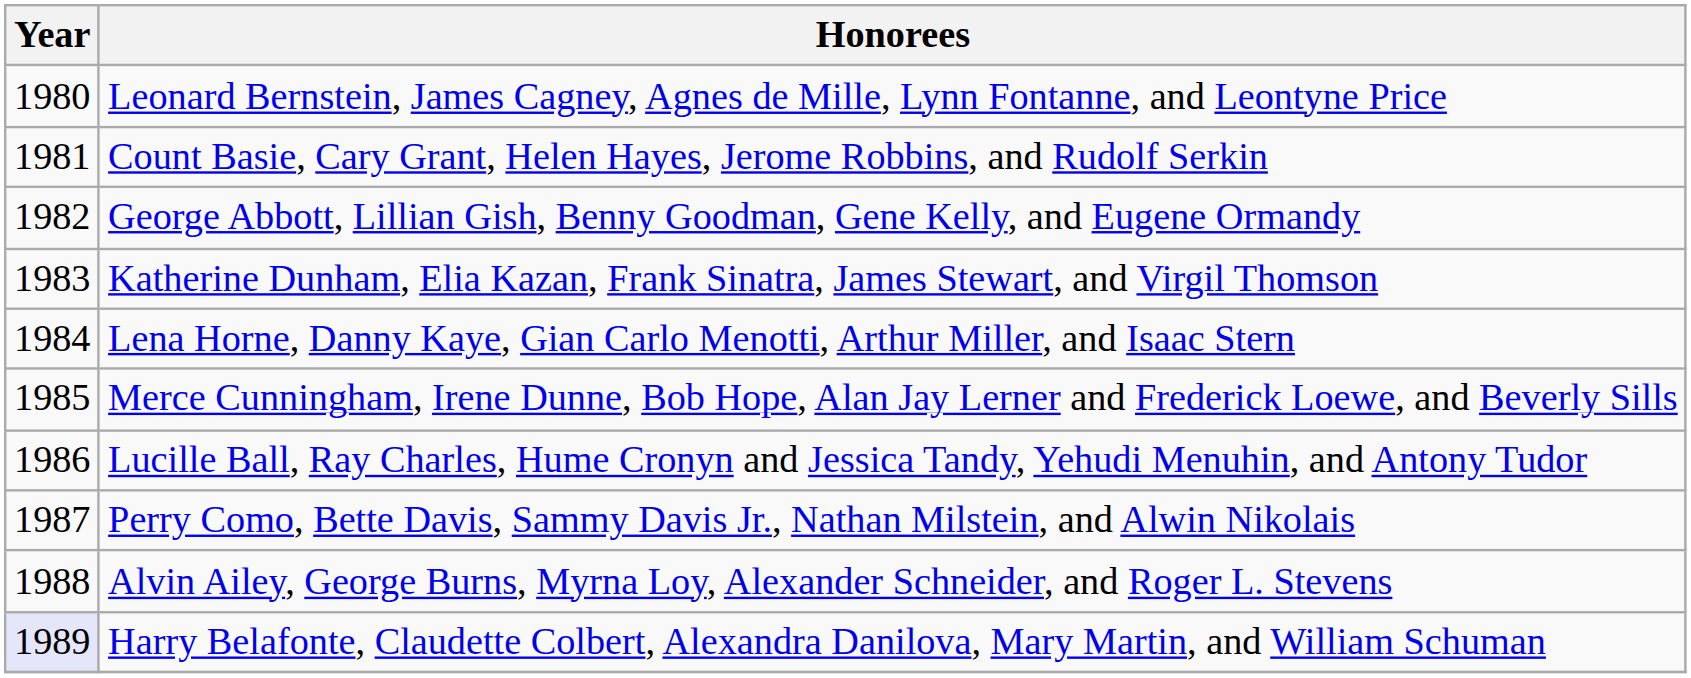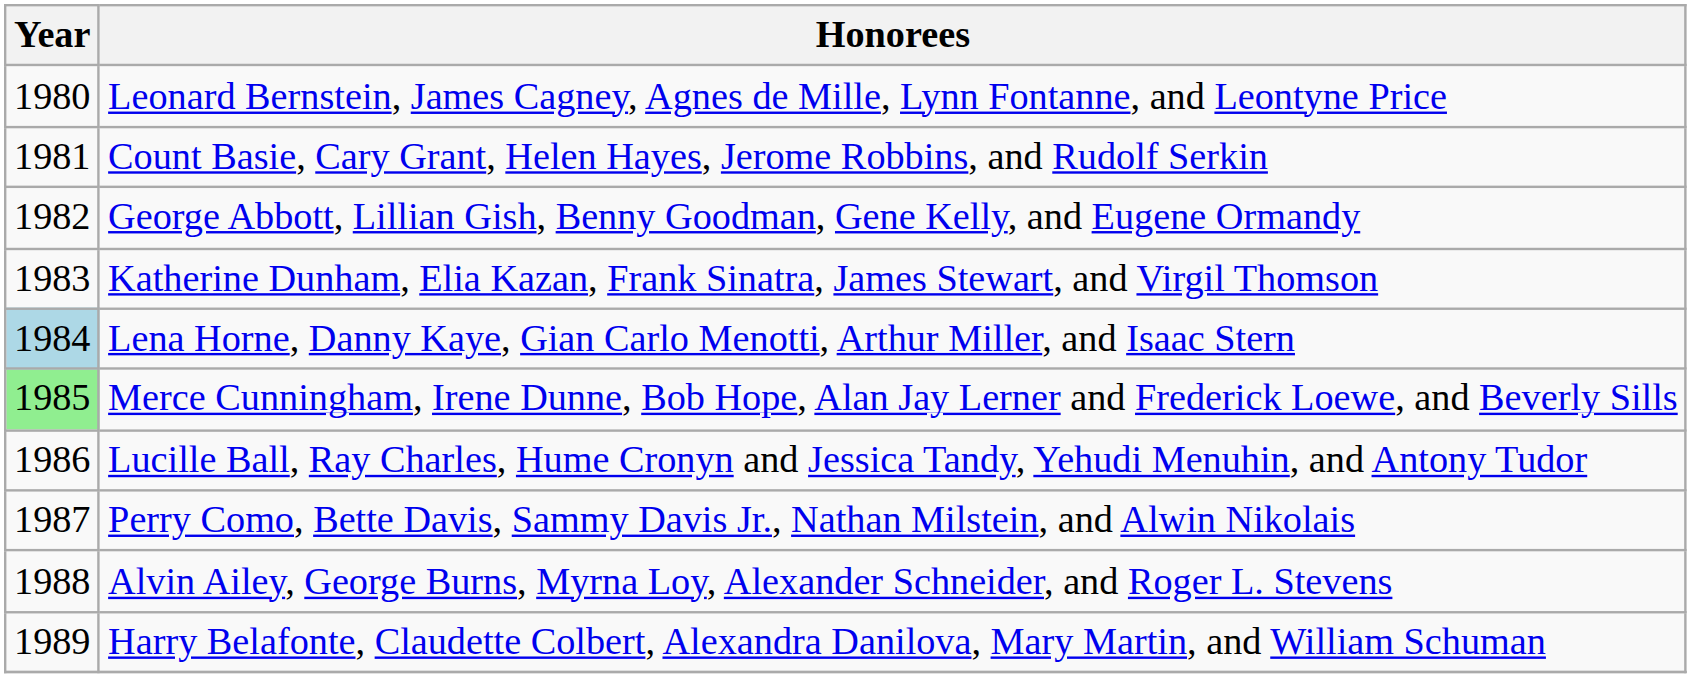(52, 338) no background -> (52, 338) lightblue background
(52, 398) no background -> (52, 398) lightgreen background
(52, 641) lavender background -> (52, 641) no background
